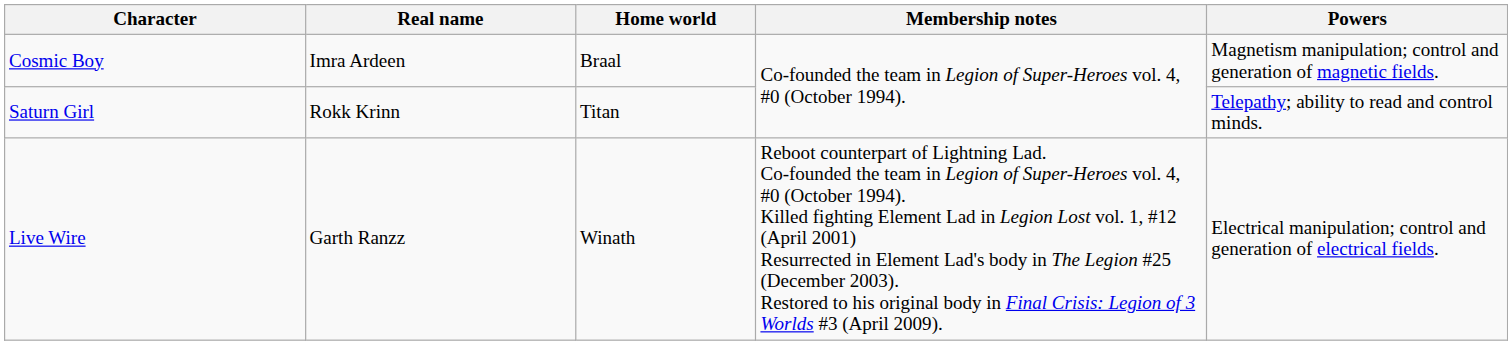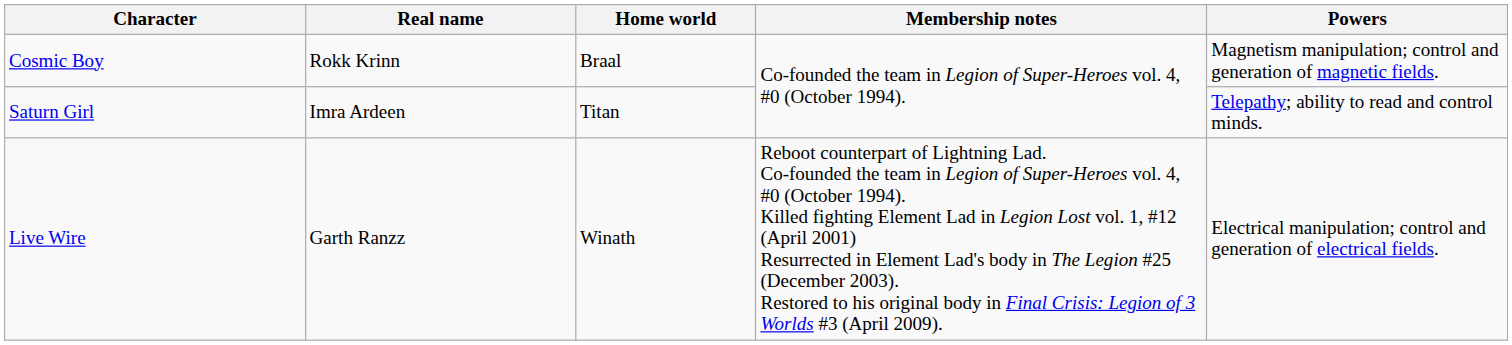(357, 60) Imra Ardeen -> (355, 60) Rokk Krinn
(355, 112) Rokk Krinn -> (357, 112) Imra Ardeen
